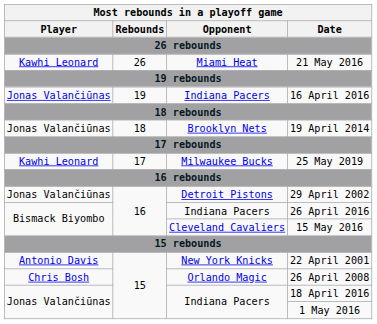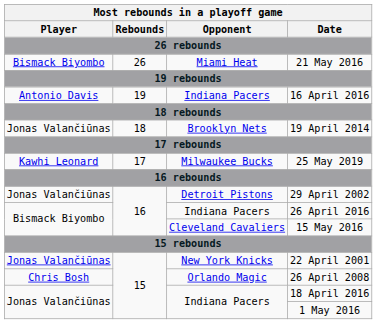(59, 62) Kawhi Leonard -> (59, 62) Bismack Biyombo
(59, 95) Jonas Valančiūnas -> (59, 95) Antonio Davis
(59, 261) Antonio Davis -> (59, 261) Jonas Valančiūnas
